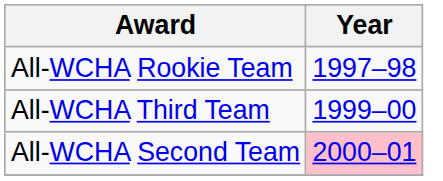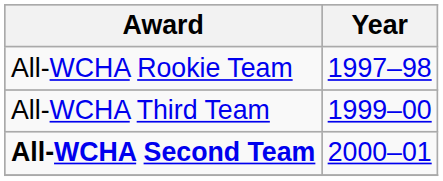(156, 152) normal -> (163, 152) bold
(364, 152) pink background -> (380, 152) no background
